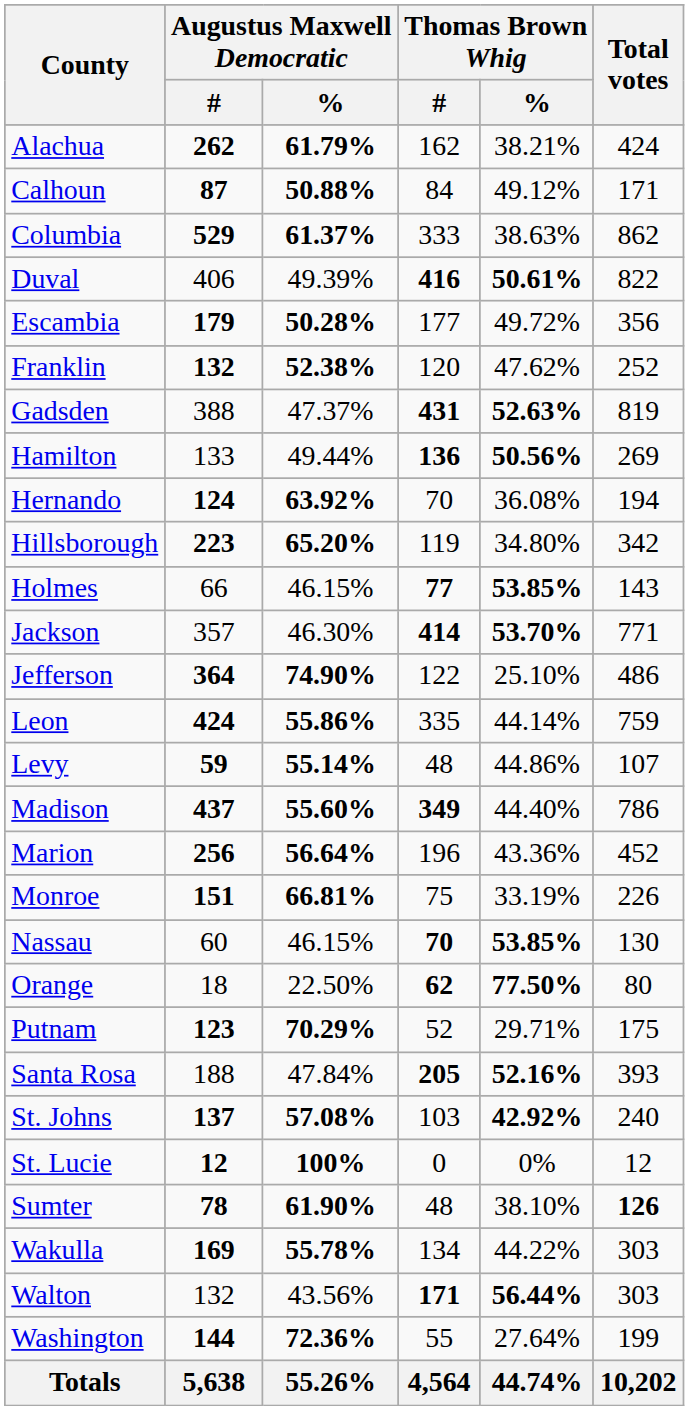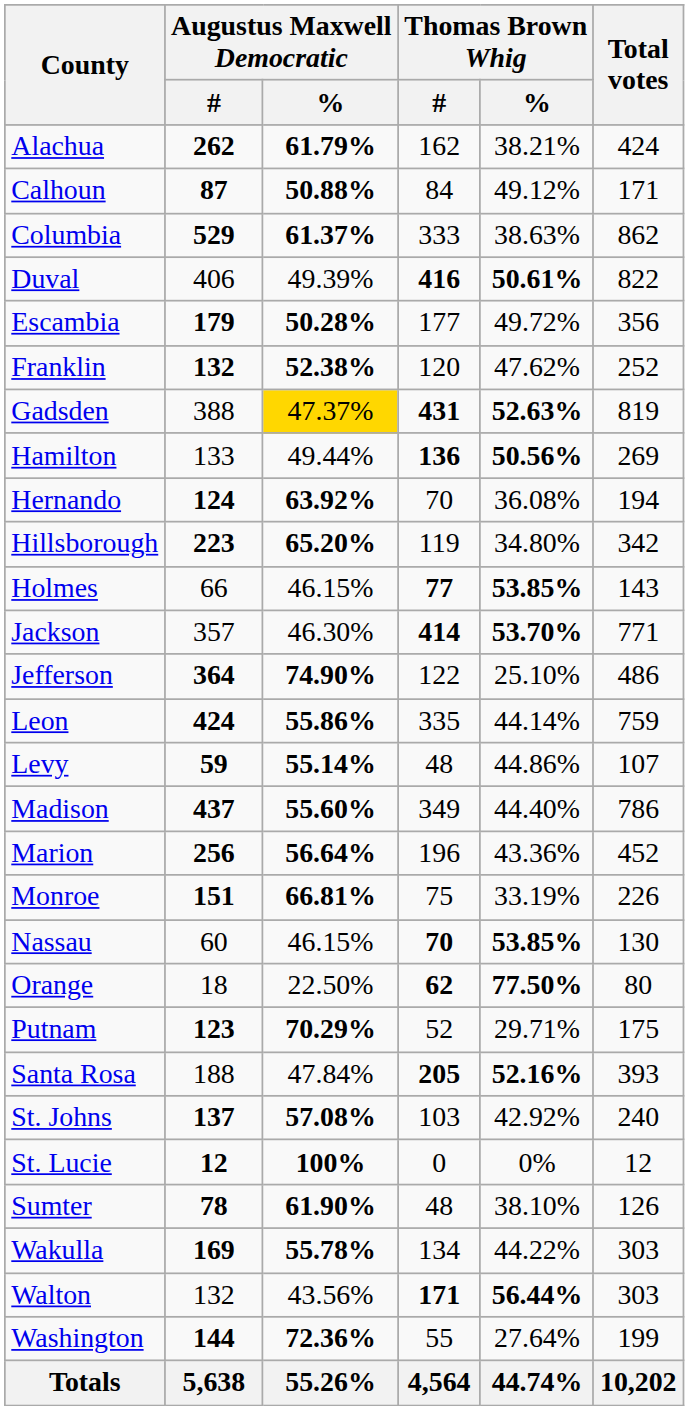(331, 411) no background -> (331, 411) gold background
(439, 808) bold -> (439, 808) normal
(537, 1117) bold -> (537, 1117) normal
(638, 1205) bold -> (638, 1205) normal
